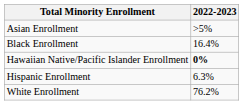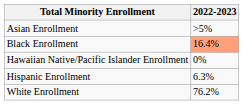(206, 44) no background -> (206, 44) lightsalmon background
(201, 60) bold -> (200, 60) normal
